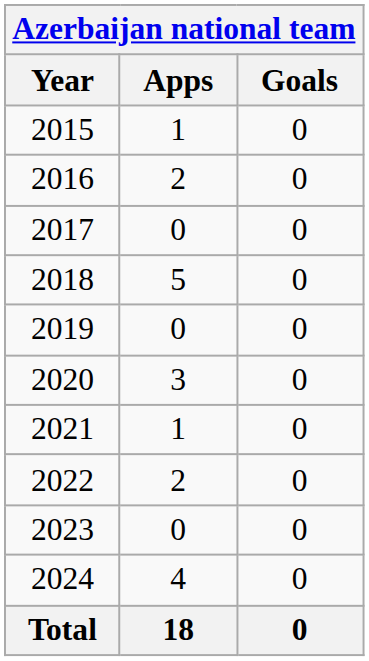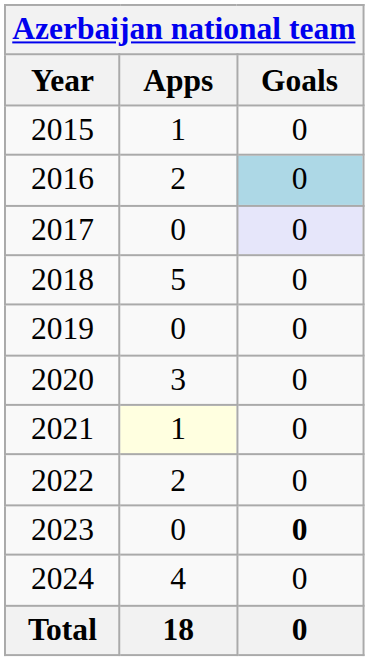(300, 179) no background -> (300, 179) lightblue background
(300, 229) no background -> (300, 229) lavender background
(178, 429) no background -> (178, 429) lightyellow background
(300, 529) normal -> (300, 529) bold
